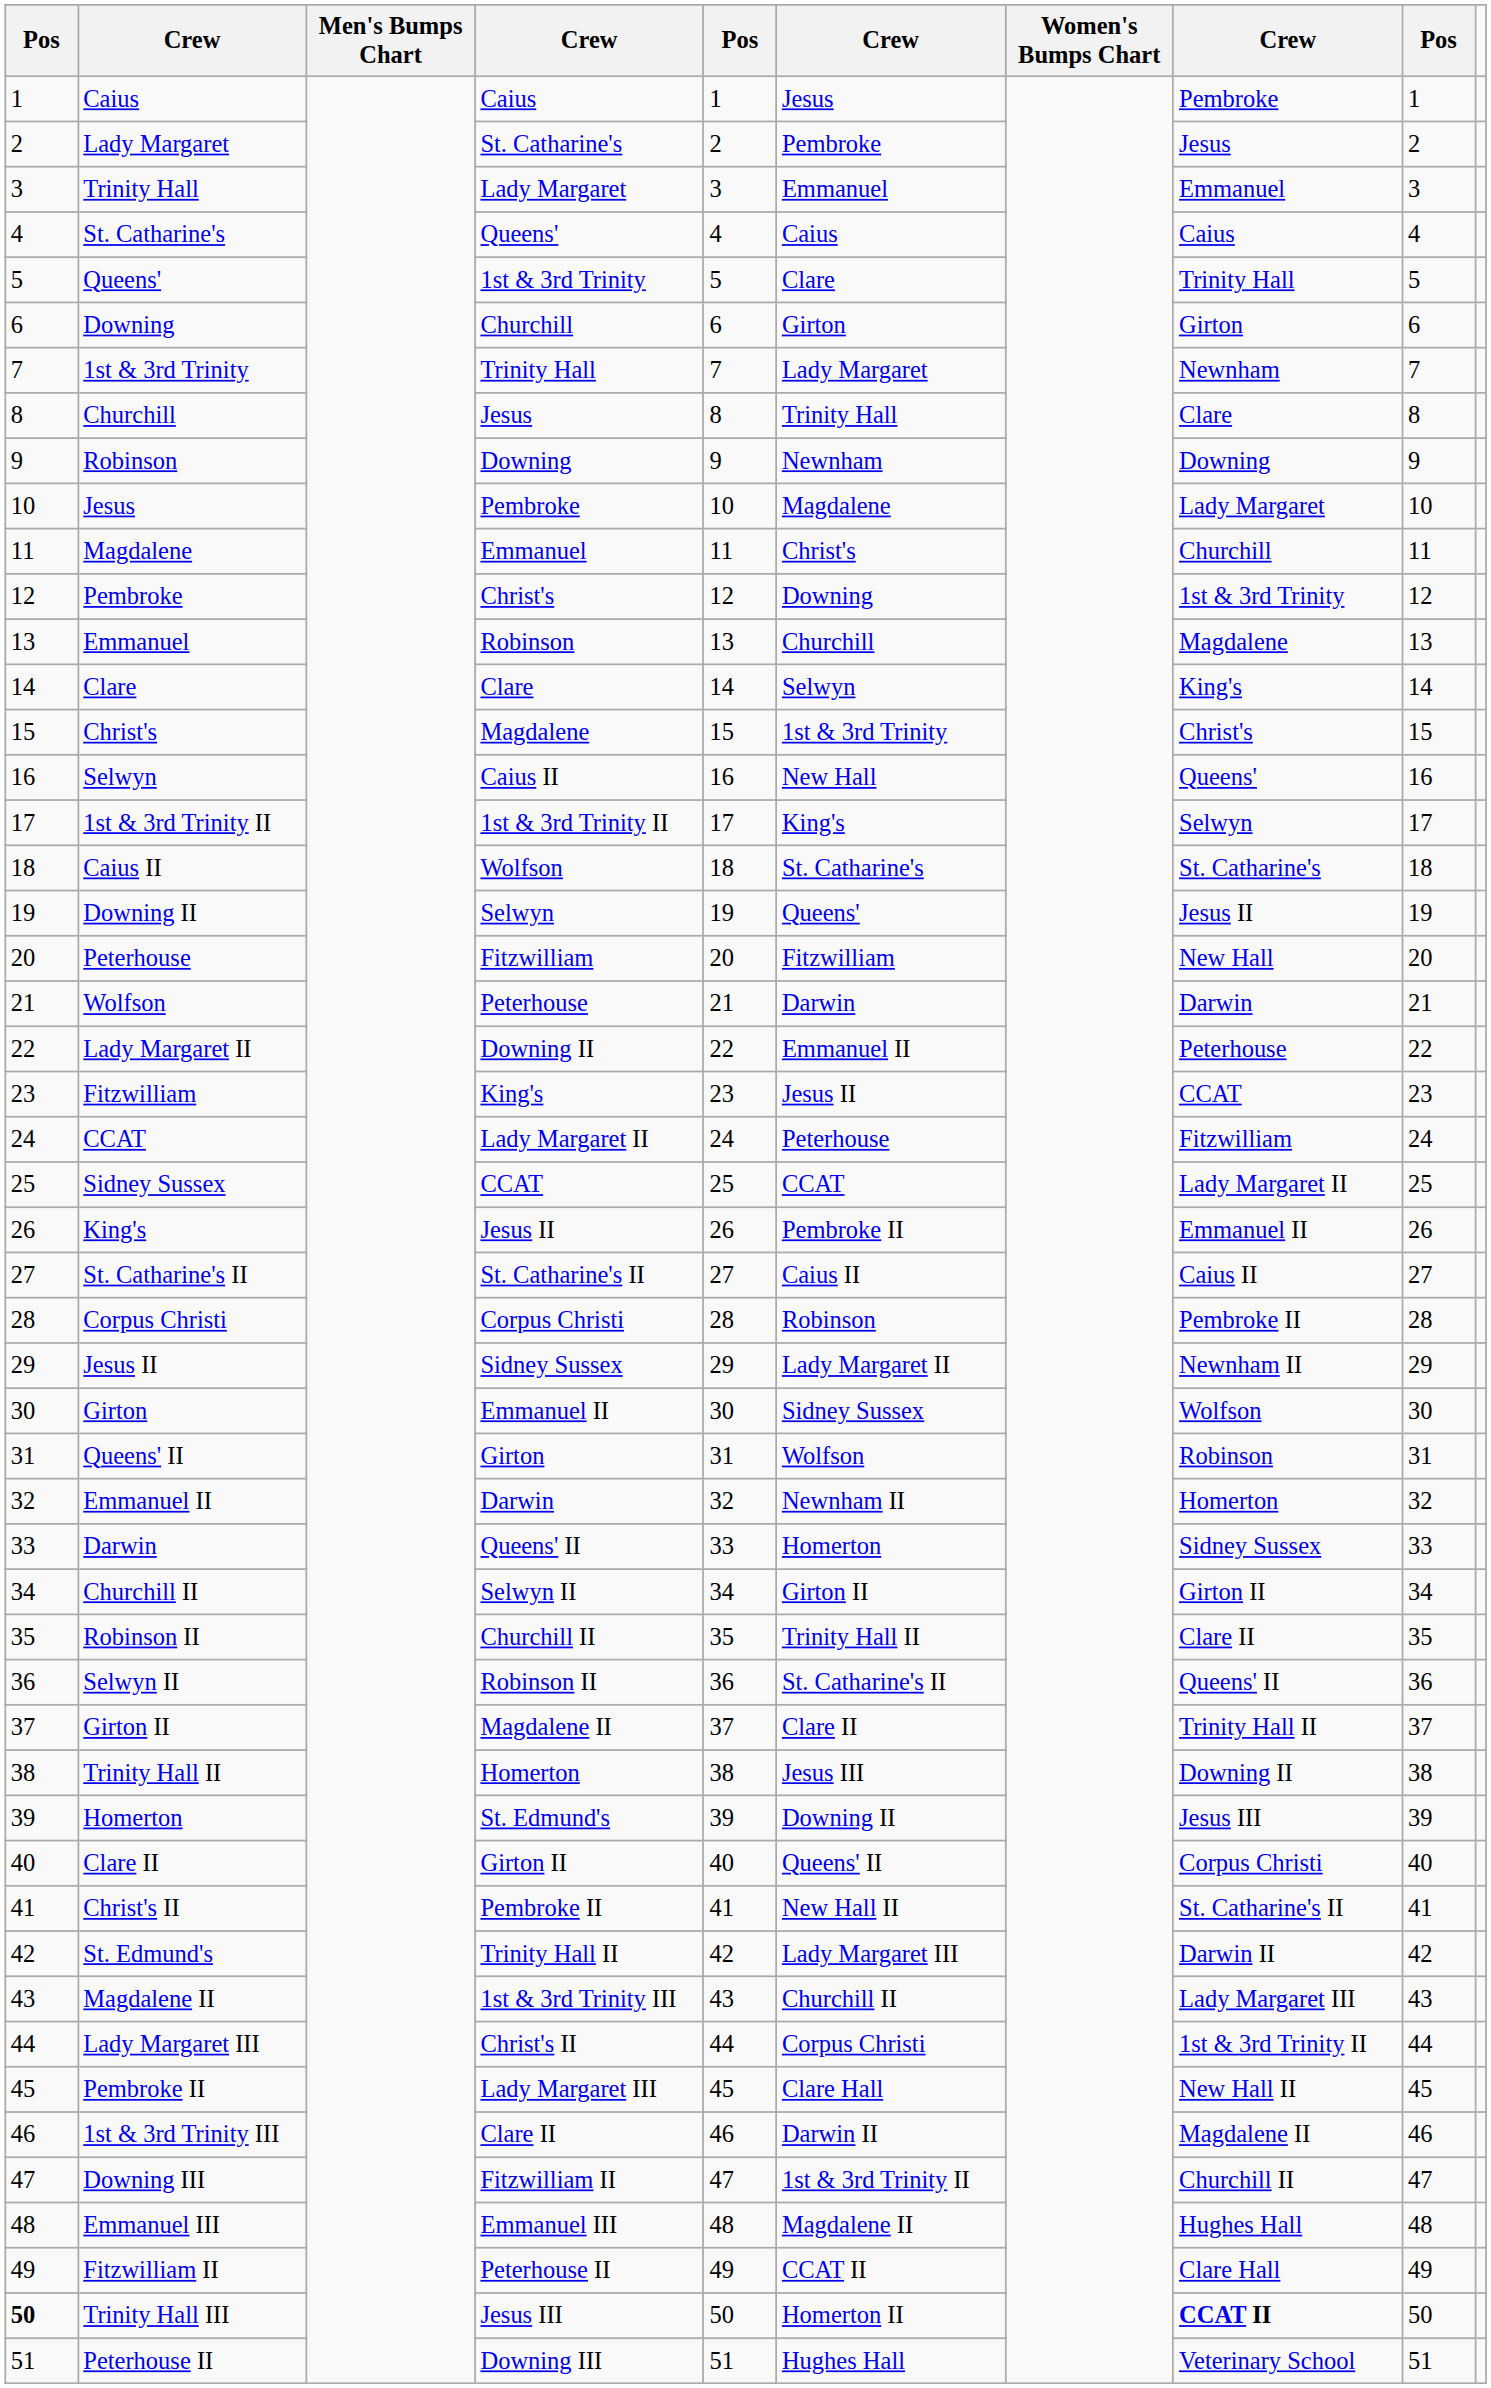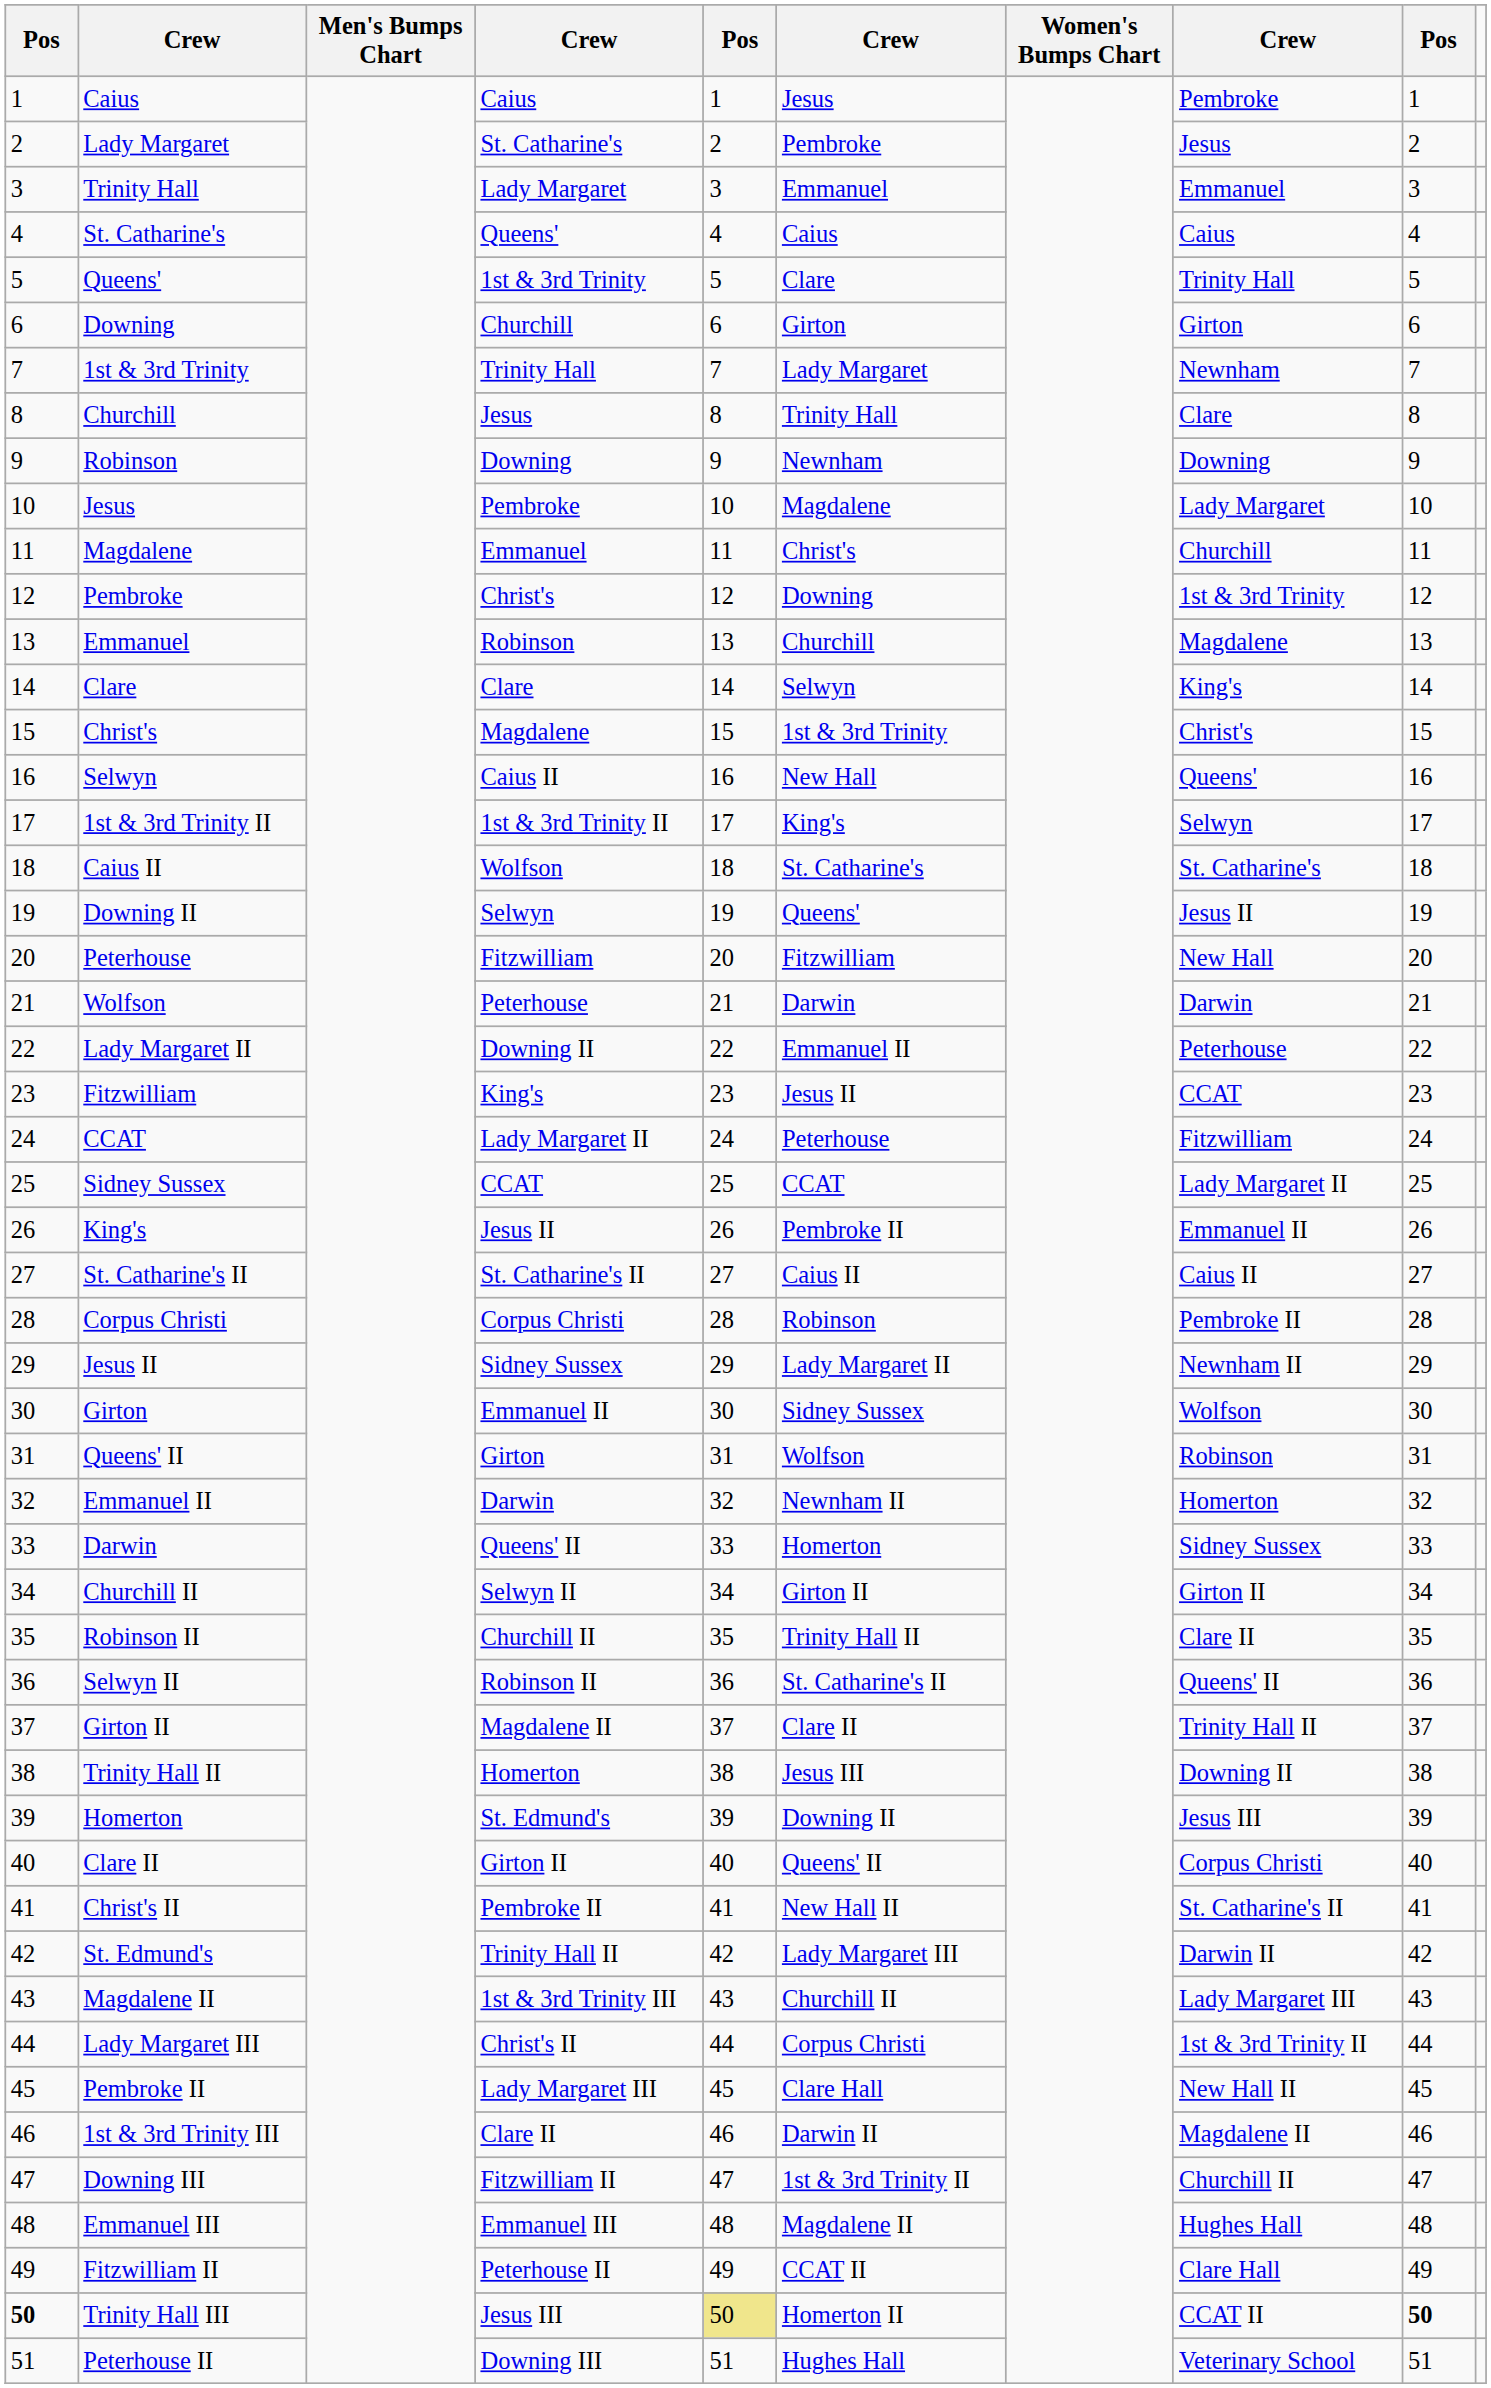(722, 2314) no background -> (722, 2314) khaki background
(1225, 2314) bold -> (1221, 2314) normal
(1420, 2314) normal -> (1420, 2314) bold
